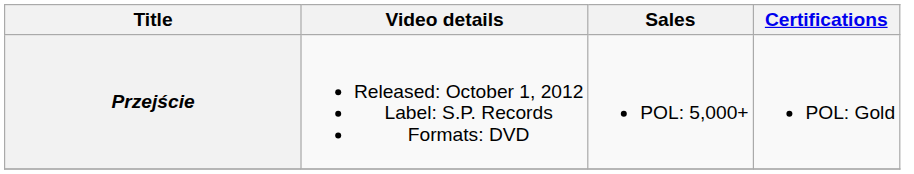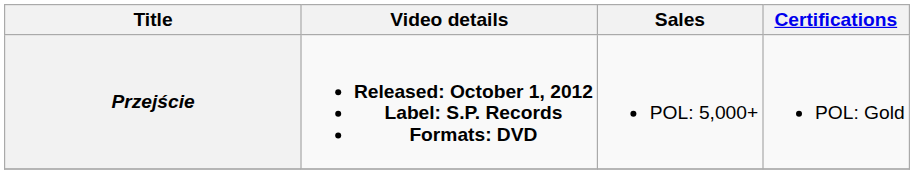(445, 113) normal -> (449, 113) bold
